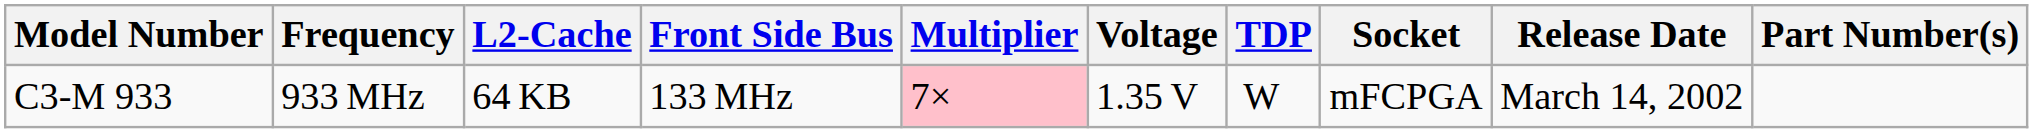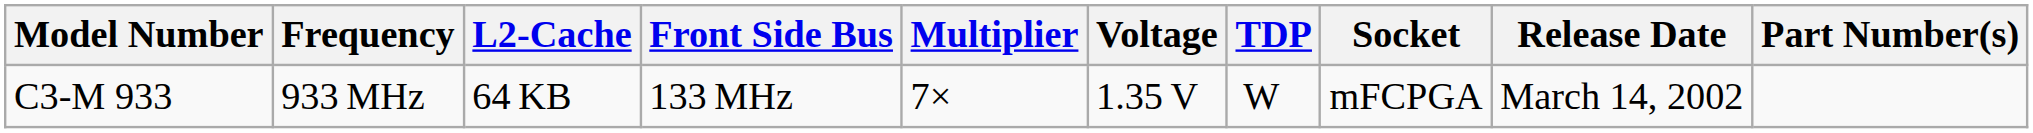(931, 95) pink background -> (931, 95) no background
